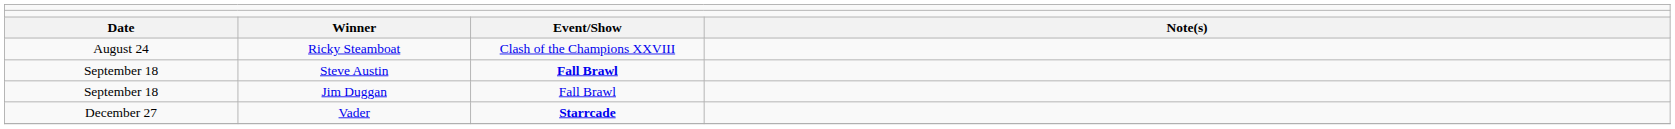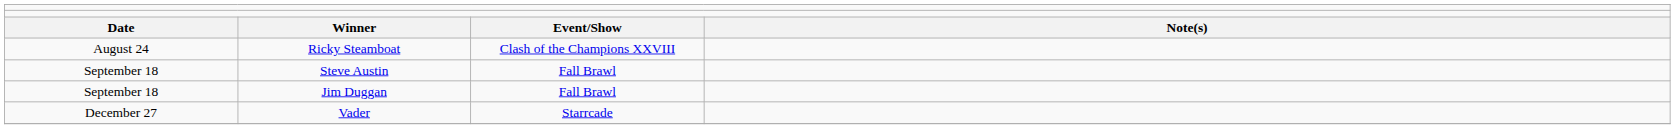(587, 70) bold -> (587, 70) normal
(587, 112) bold -> (587, 112) normal
